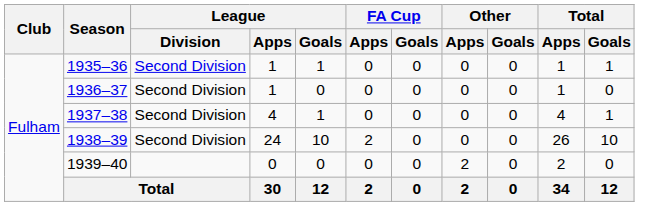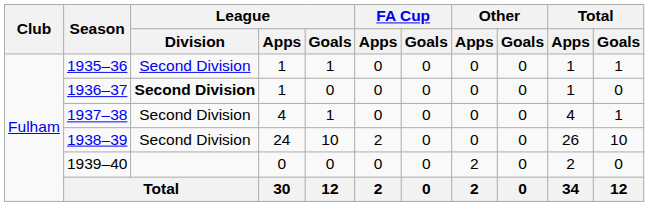(190, 90) normal -> (195, 90) bold
